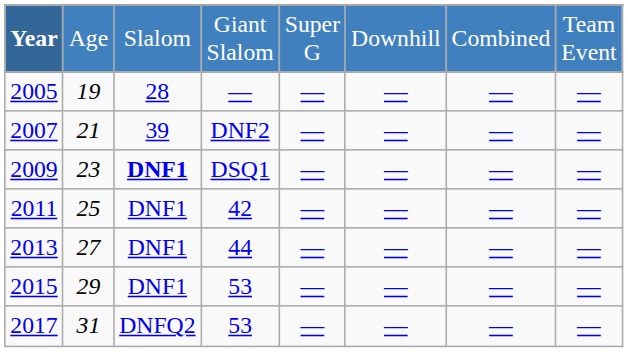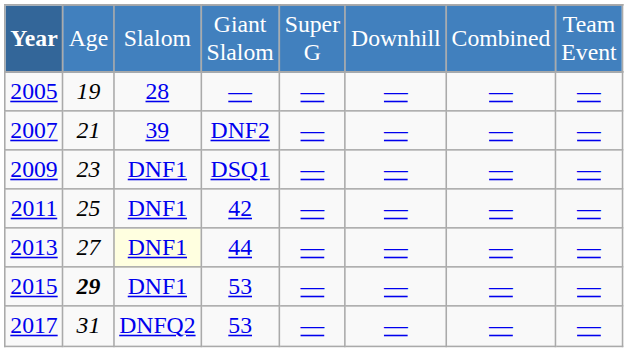(157, 169) bold -> (157, 169) normal
(157, 247) no background -> (157, 247) lightyellow background
(88, 286) normal -> (88, 286) bold
